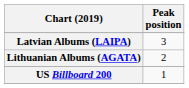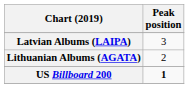(164, 74) normal -> (164, 74) bold
